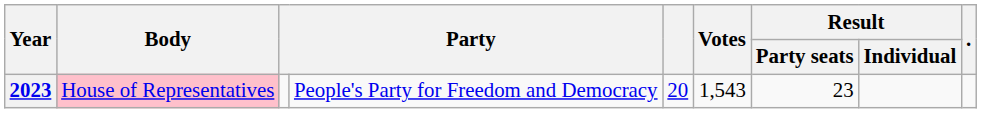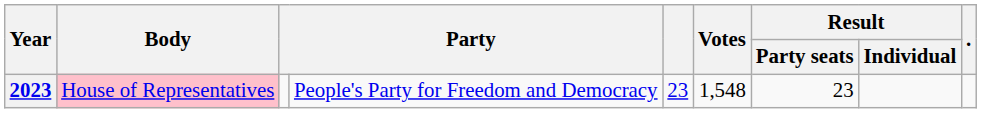(678, 90) 20 -> (678, 90) 23
(722, 90) 1,543 -> (722, 90) 1,548
